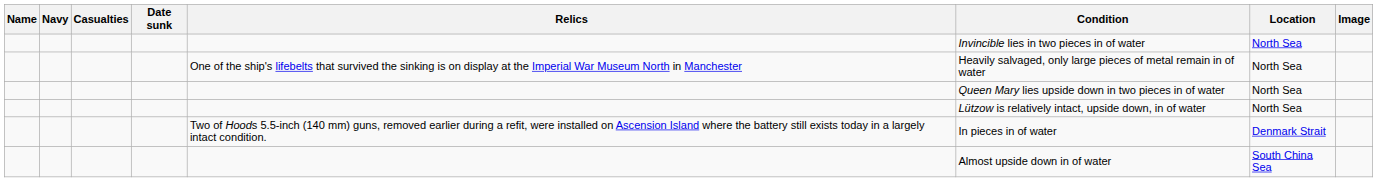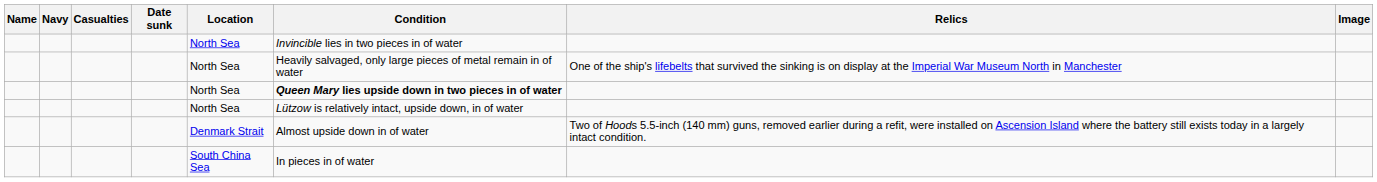columns swapped: (1293, 19) <-> (572, 19)
(1092, 90) normal -> (419, 90) bold
(1008, 131) In pieces in of water -> (352, 131) Almost upside down in of water
(1035, 161) Almost upside down in of water -> (325, 161) In pieces in of water
